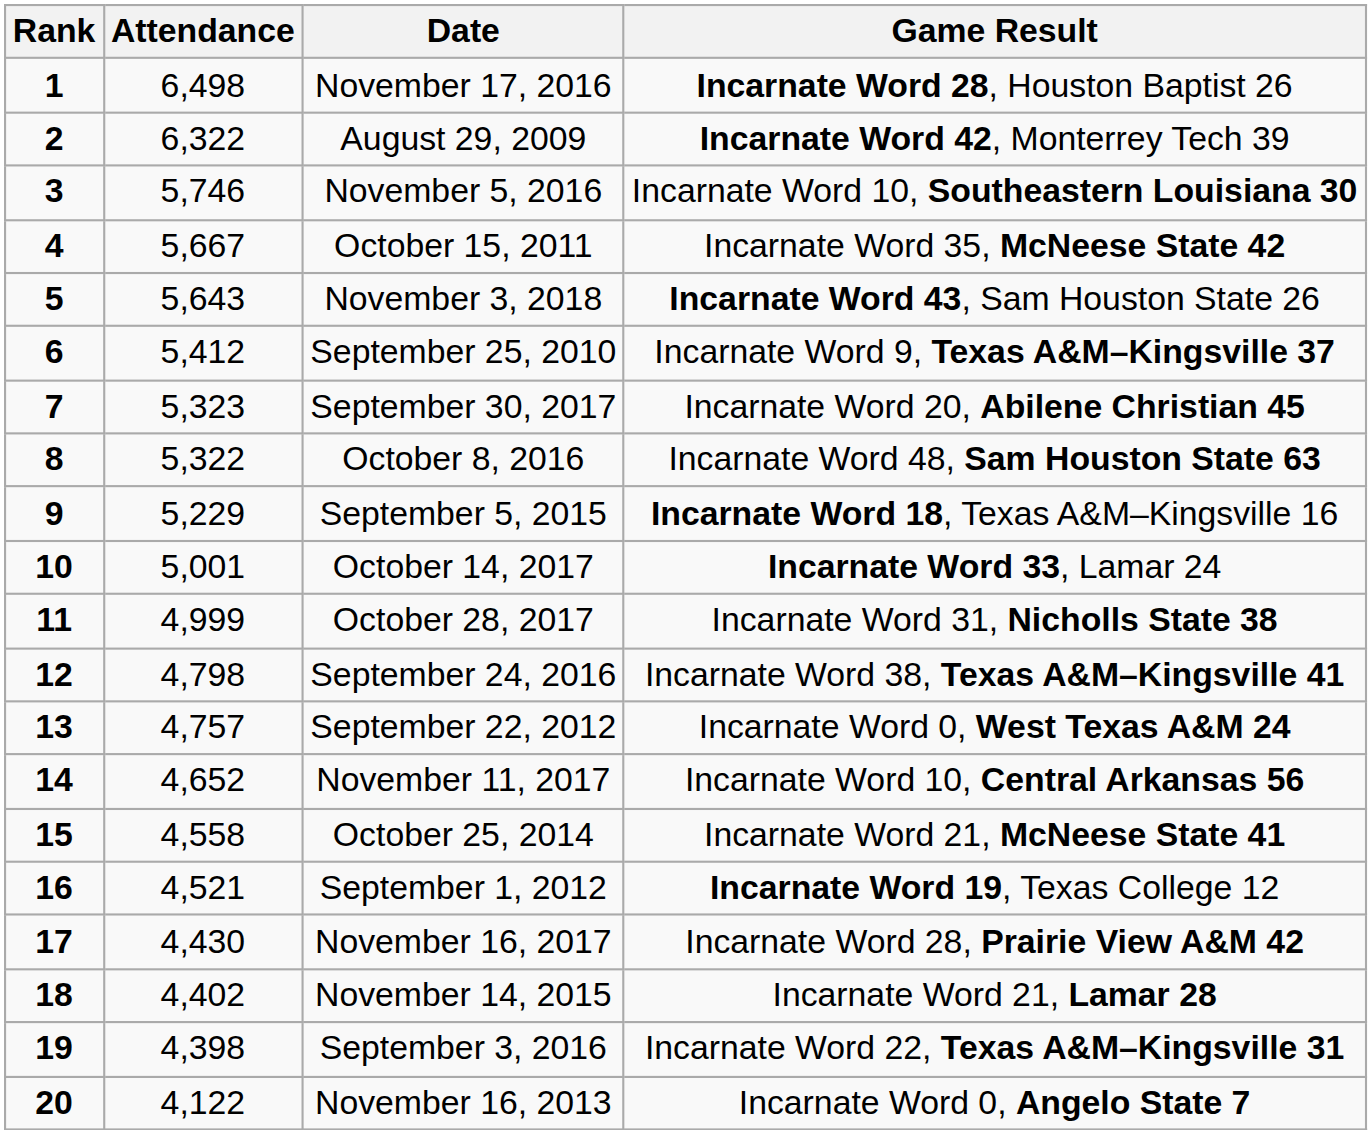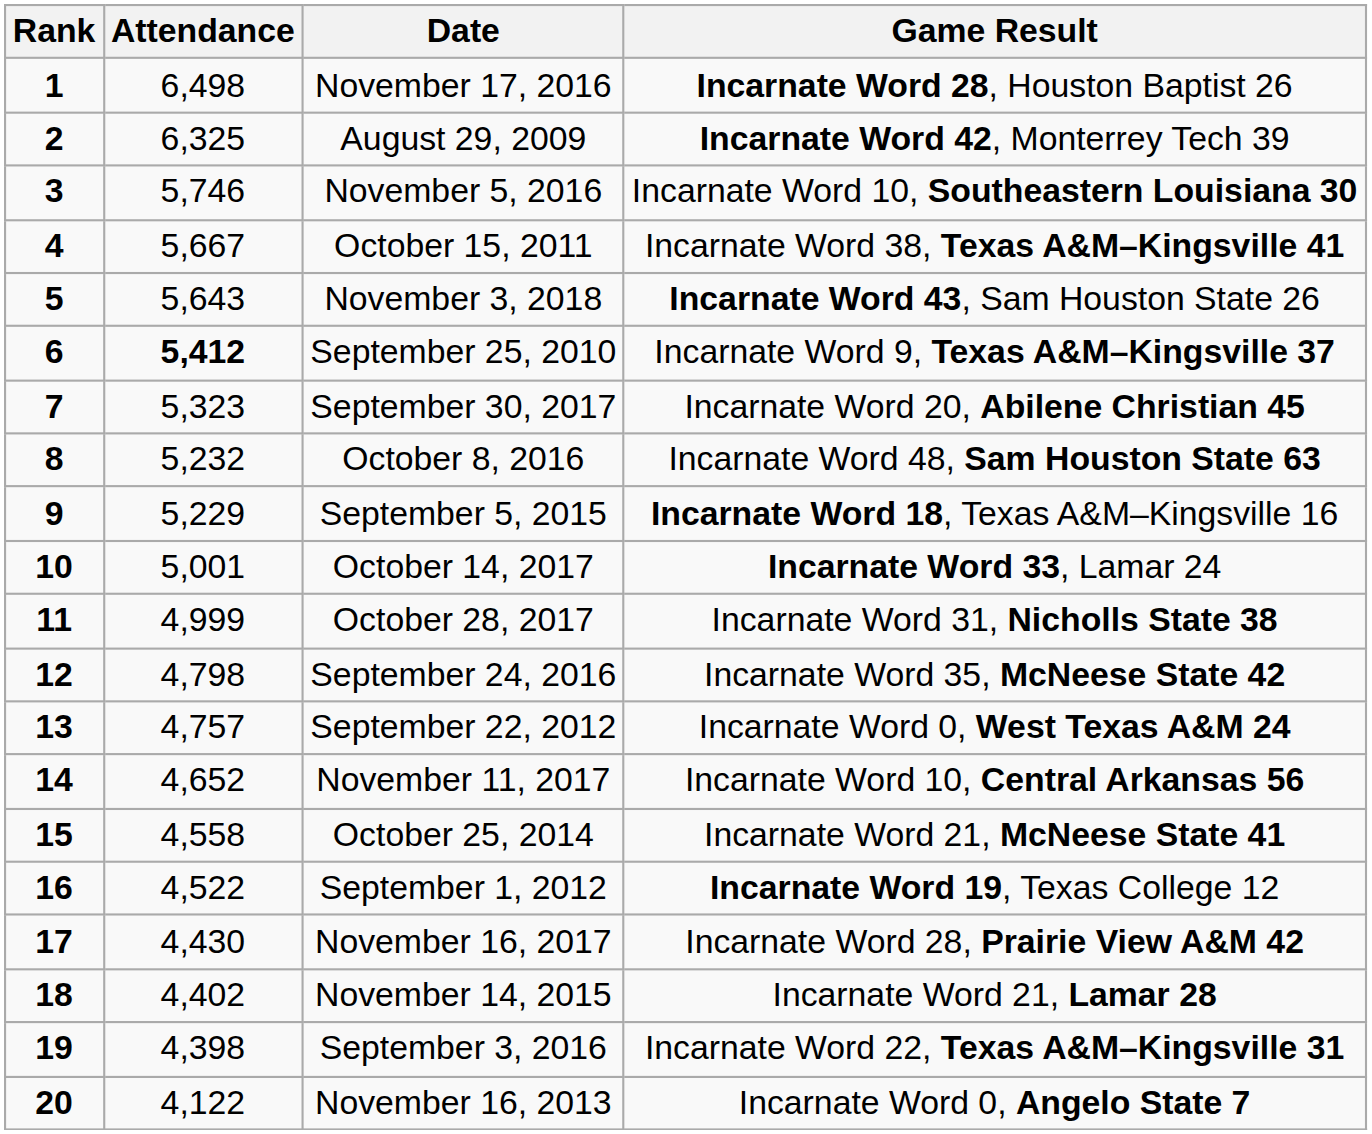(203, 138) 6,322 -> (203, 138) 6,325
(995, 245) Incarnate Word 35, McNeese State 42 -> (995, 245) Incarnate Word 38, Texas A&M–Kingsville 41
(203, 352) normal -> (203, 352) bold
(203, 459) 5,322 -> (203, 459) 5,232
(995, 673) Incarnate Word 38, Texas A&M–Kingsville 41 -> (995, 673) Incarnate Word 35, McNeese State 42
(203, 887) 4,521 -> (203, 887) 4,522
